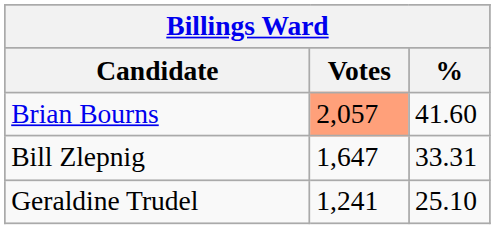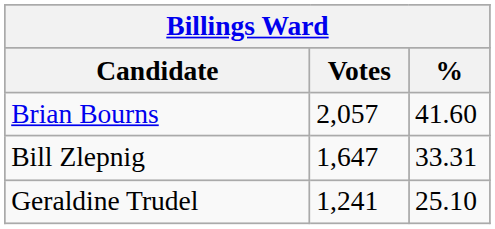(347, 113) lightsalmon background -> (347, 113) no background
